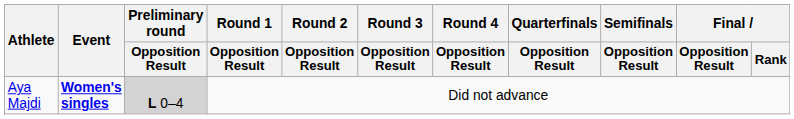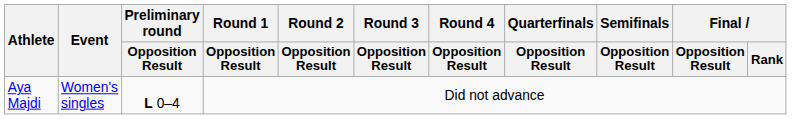(91, 96) bold -> (89, 96) normal
(166, 103) lightgrey background -> (162, 103) no background
